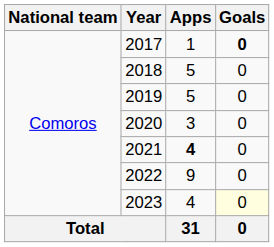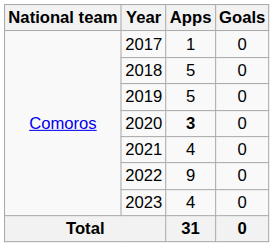(242, 44) bold -> (242, 44) normal
(191, 123) normal -> (191, 123) bold
(191, 149) bold -> (191, 149) normal
(242, 202) lightyellow background -> (242, 202) no background
